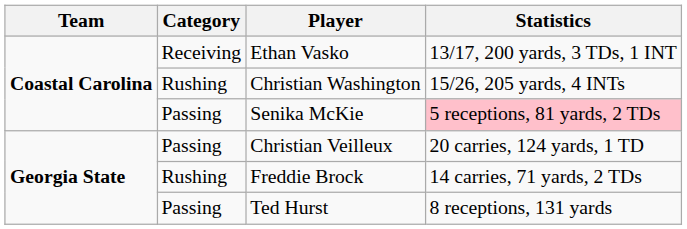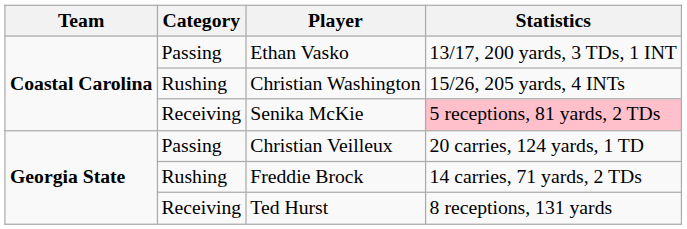(201, 51) Receiving -> (192, 51) Passing
(192, 114) Passing -> (201, 114) Receiving
(192, 208) Passing -> (201, 208) Receiving
